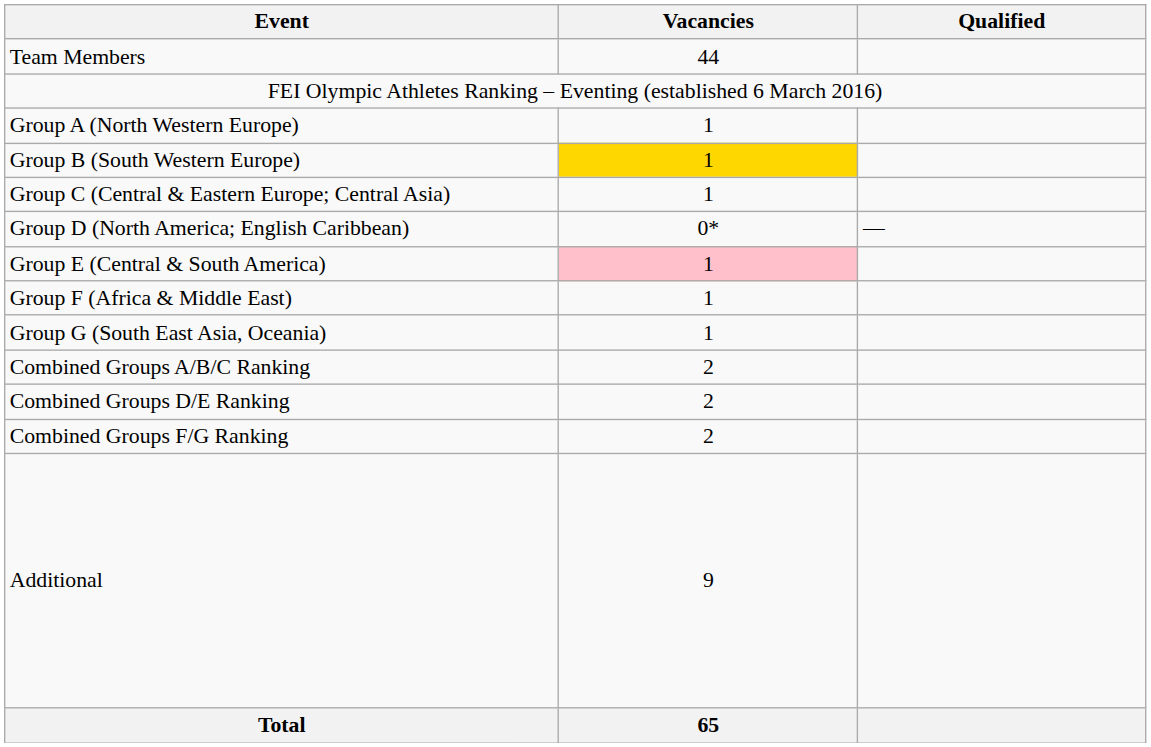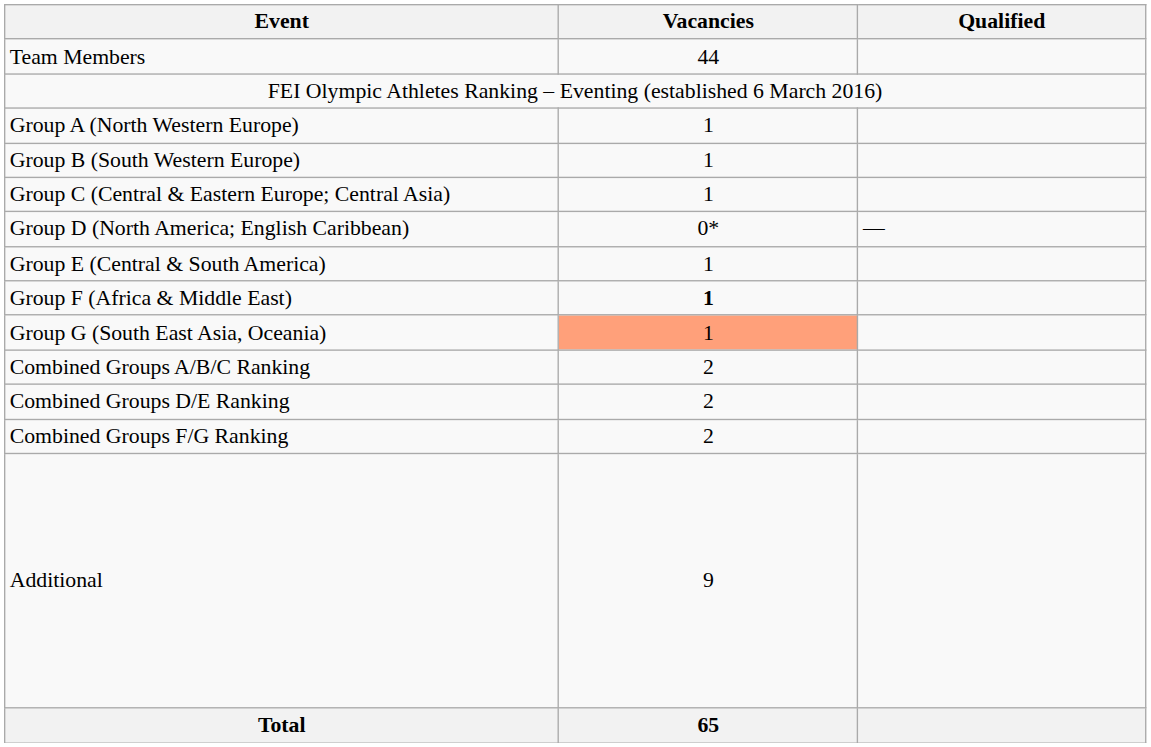(708, 159) gold background -> (708, 159) no background
(708, 263) pink background -> (708, 263) no background
(708, 297) normal -> (708, 297) bold
(708, 332) no background -> (708, 332) lightsalmon background
